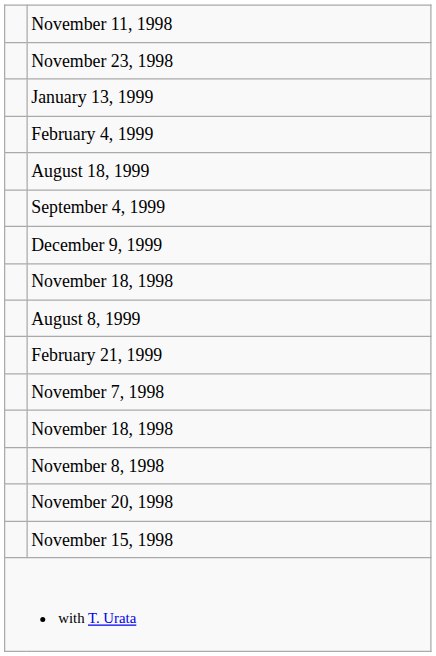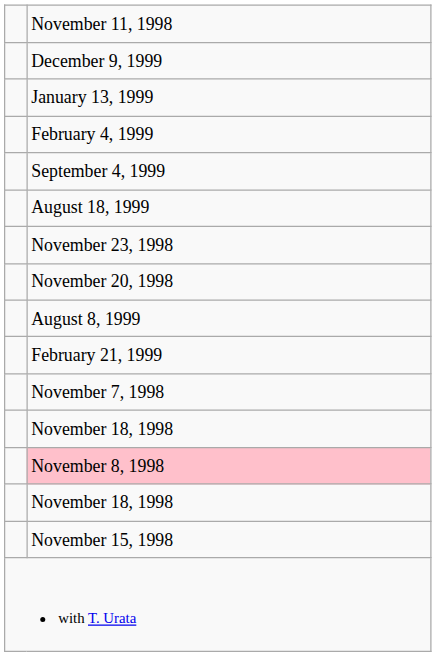(102, 60) November 23, 1998 -> (97, 60) December 9, 1999
(90, 171) August 18, 1999 -> (98, 171) September 4, 1999
(98, 208) September 4, 1999 -> (90, 208) August 18, 1999
(97, 244) December 9, 1999 -> (102, 244) November 23, 1998
(102, 281) November 18, 1998 -> (102, 281) November 20, 1998
(98, 465) no background -> (98, 465) pink background
(102, 502) November 20, 1998 -> (102, 502) November 18, 1998
